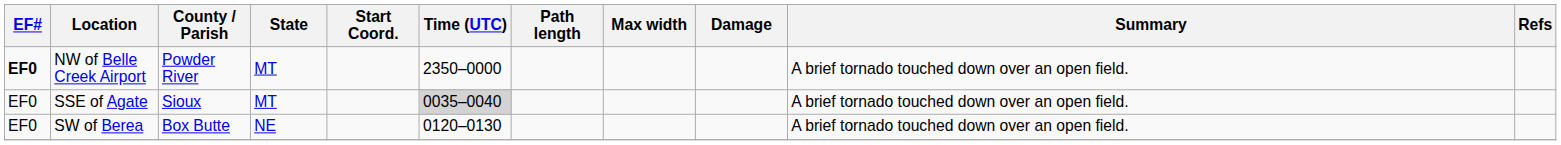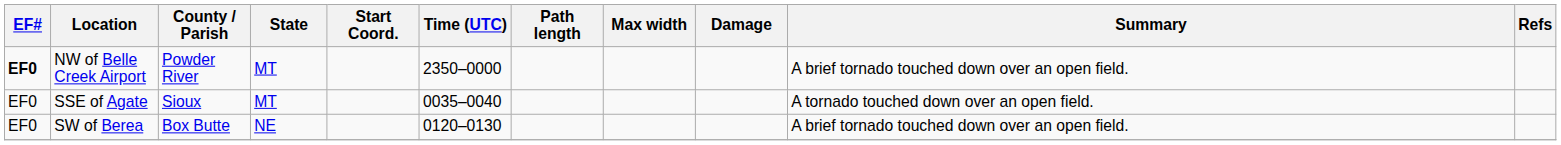(462, 101) lightgrey background -> (462, 101) no background
(960, 101) A brief tornado touched down over an open field. -> (942, 101) A tornado touched down over an open field.
